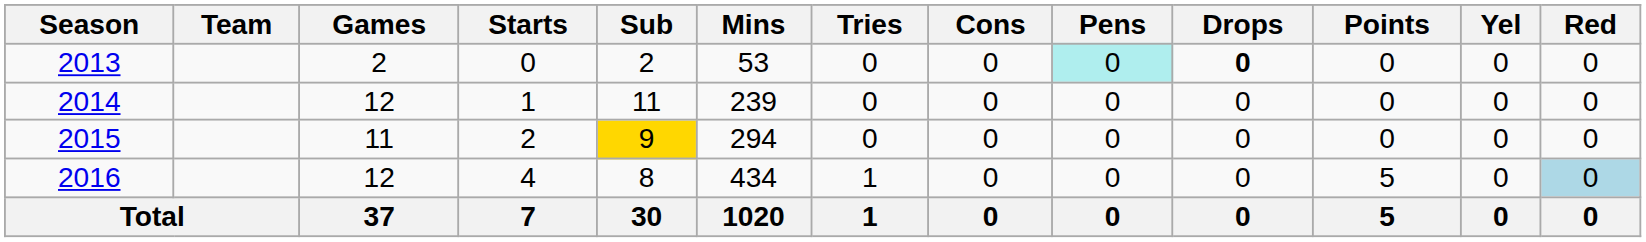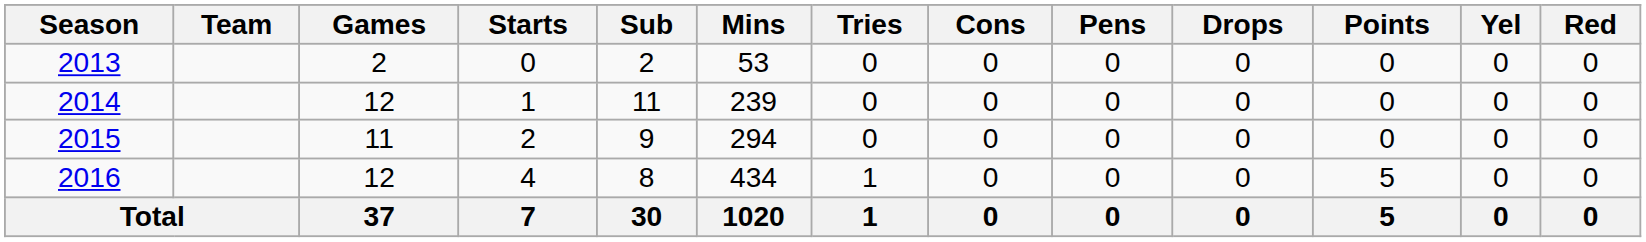(1113, 62) paleturquoise background -> (1113, 62) no background
(1243, 62) bold -> (1243, 62) normal
(647, 139) gold background -> (647, 139) no background
(1590, 177) lightblue background -> (1590, 177) no background
